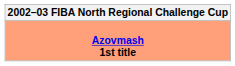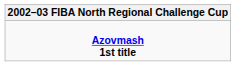(118, 46) lightsalmon background -> (118, 46) no background
